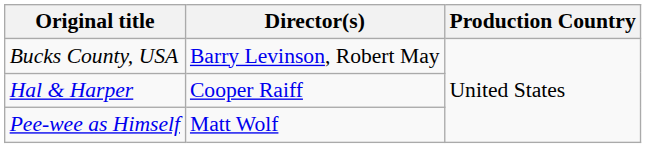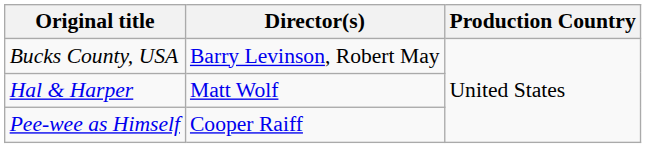(246, 90) Cooper Raiff -> (234, 90) Matt Wolf
(234, 124) Matt Wolf -> (246, 124) Cooper Raiff
